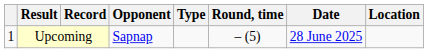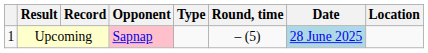(133, 36) no background -> (133, 36) pink background
(326, 36) no background -> (326, 36) lightblue background
